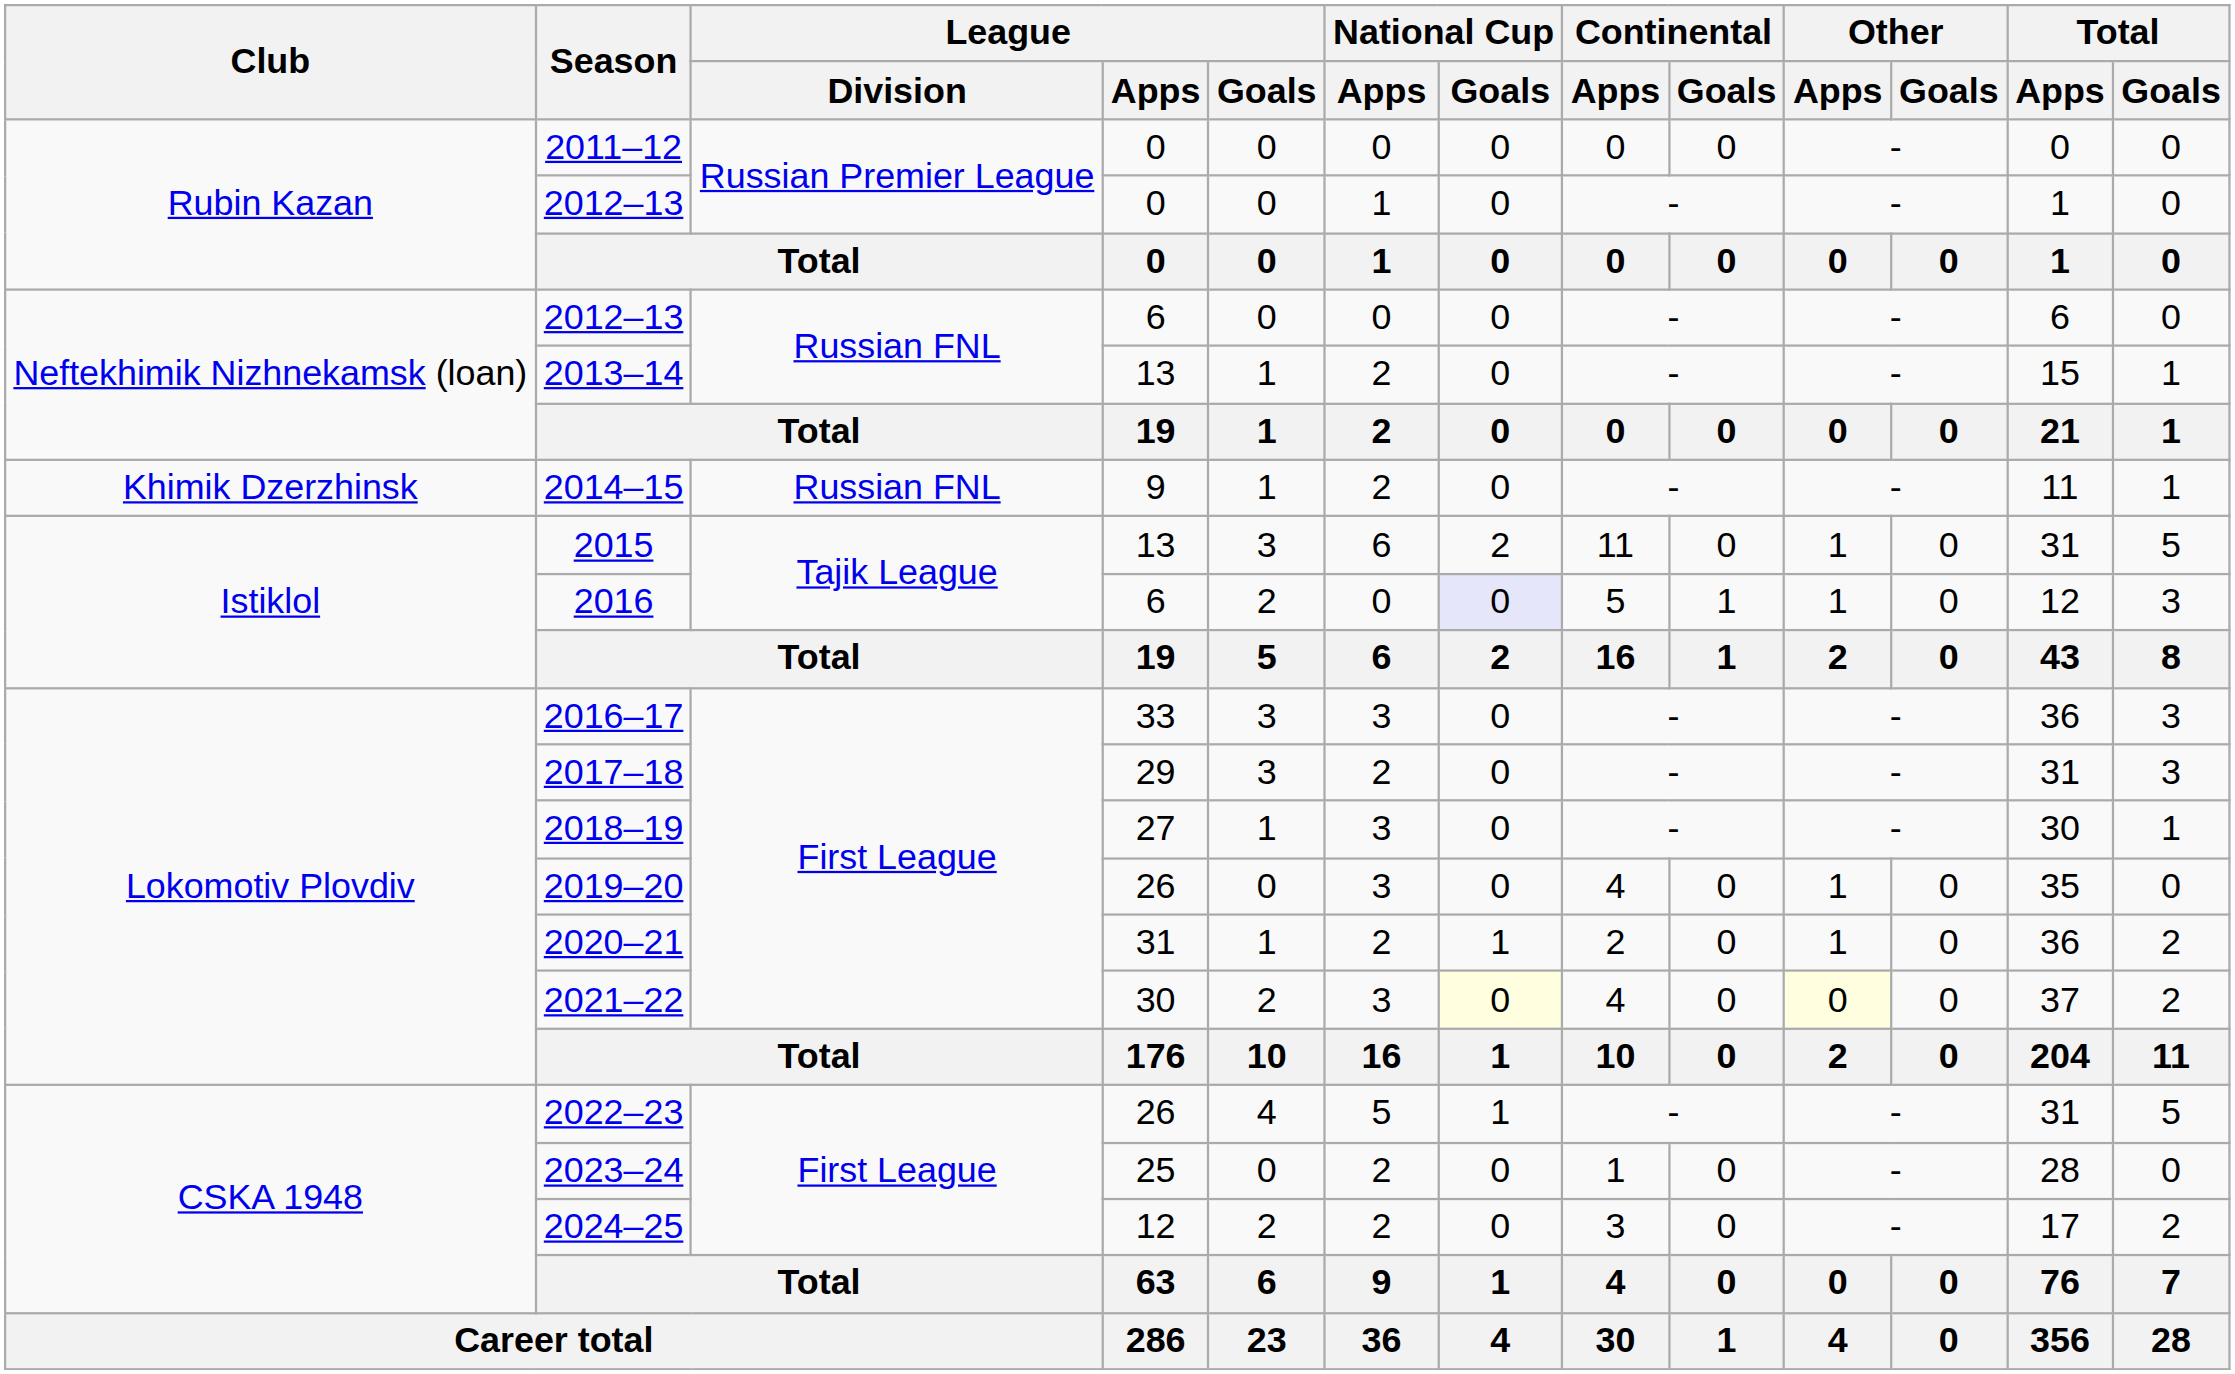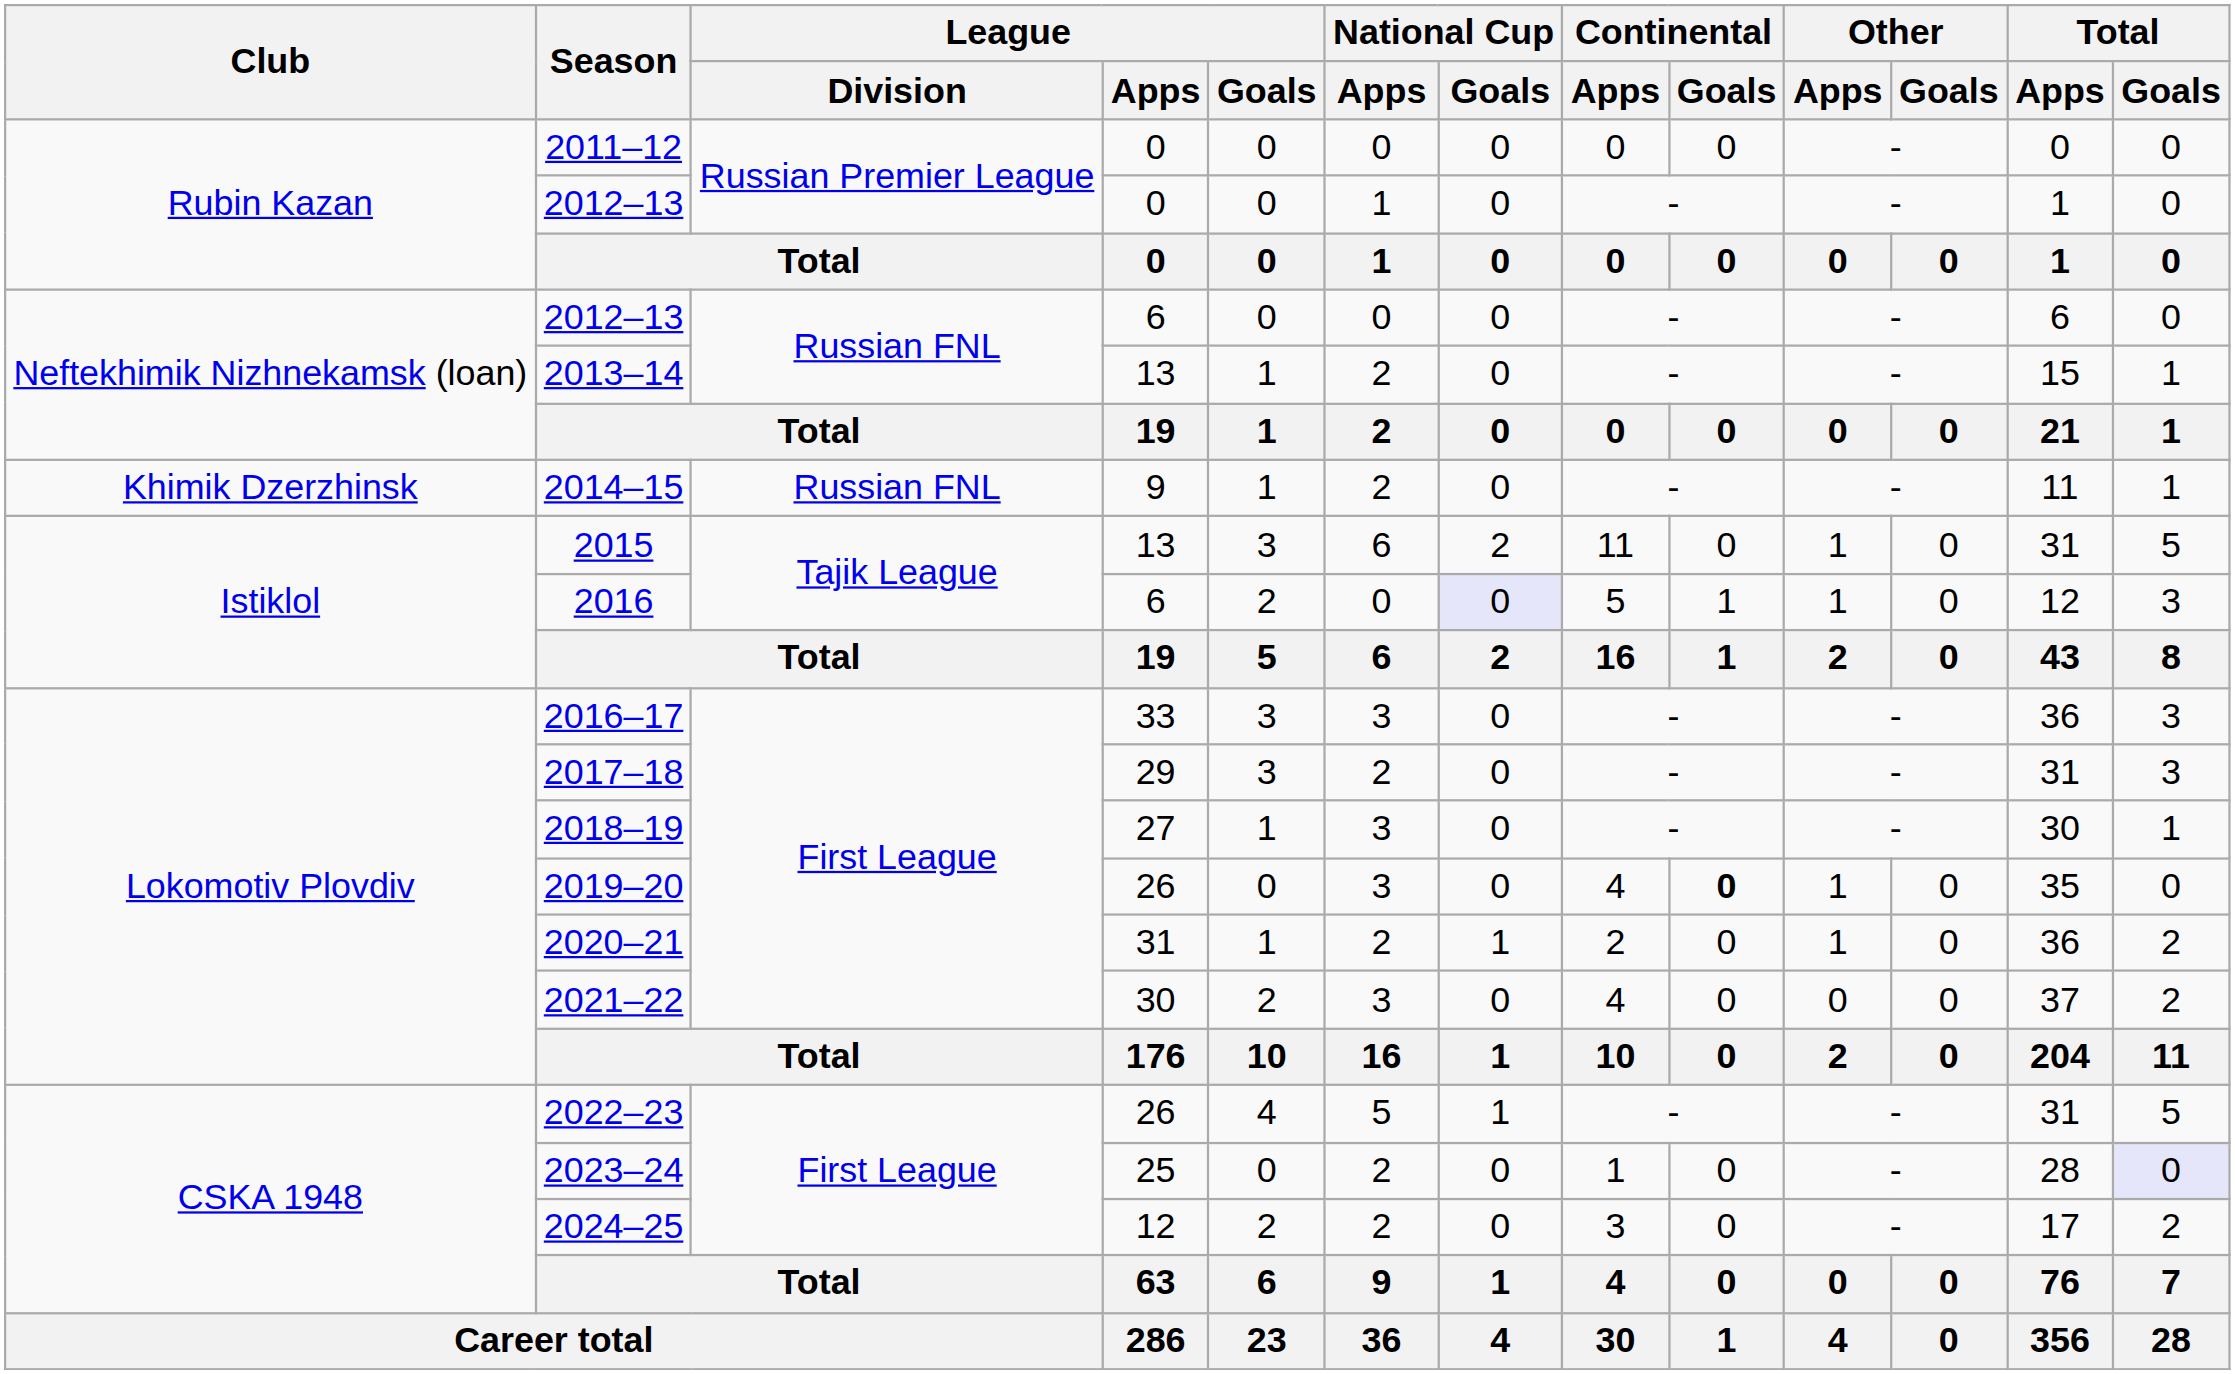(1727, 885) normal -> (1727, 885) bold
(1500, 999) lightyellow background -> (1500, 999) no background
(1838, 999) lightyellow background -> (1838, 999) no background
(2171, 1169) no background -> (2171, 1169) lavender background
